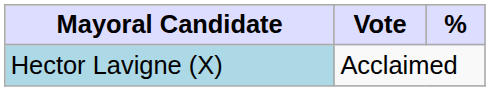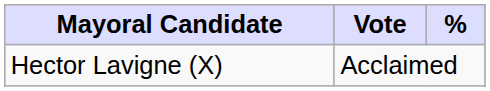(117, 65) lightblue background -> (117, 65) no background
